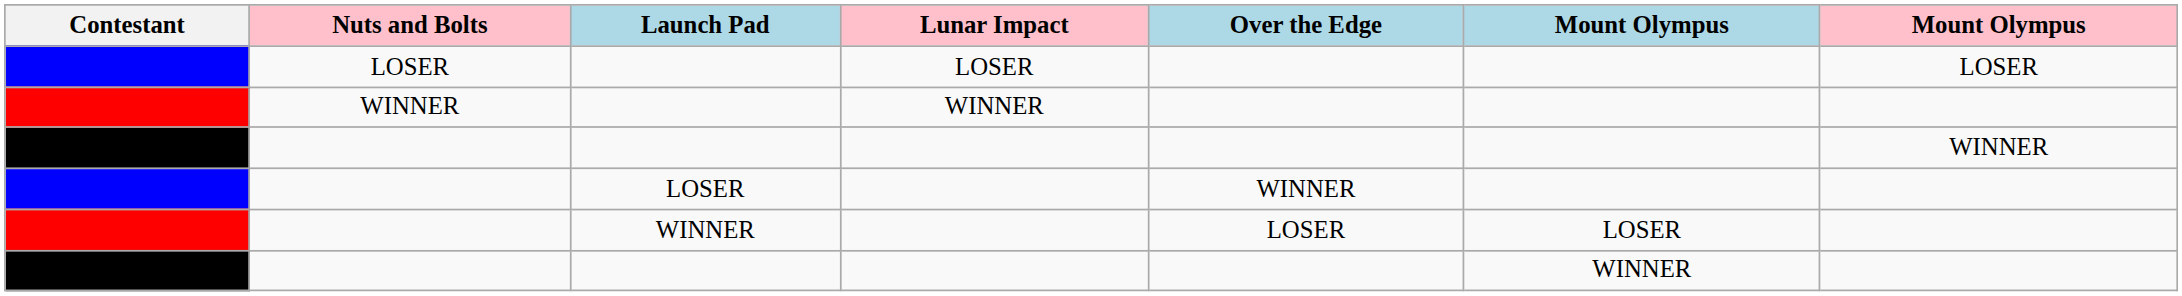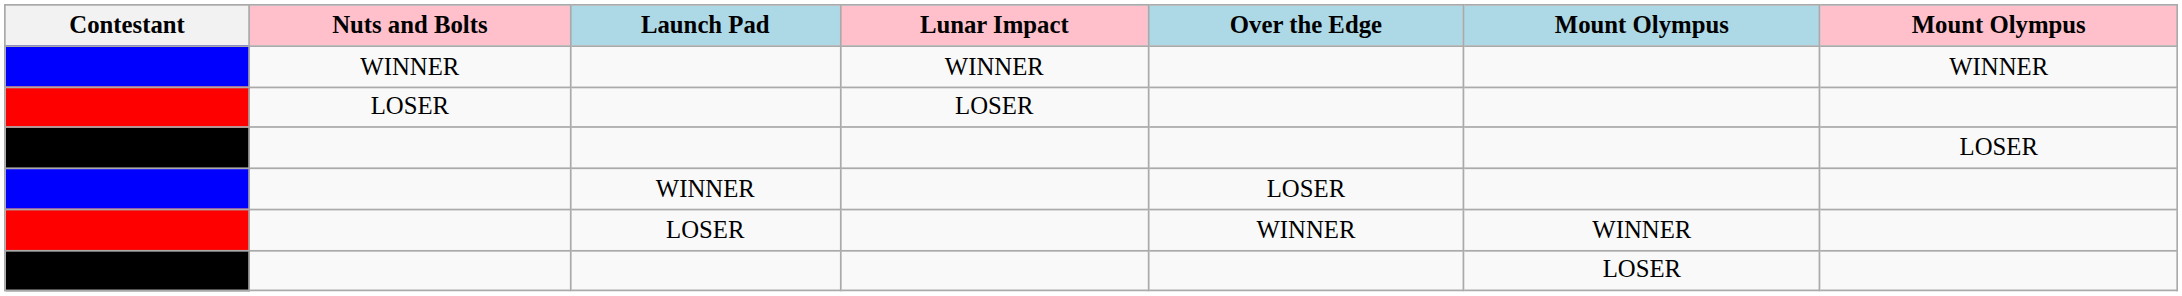(410, 66) LOSER -> (410, 66) WINNER
(994, 66) LOSER -> (994, 66) WINNER
(1999, 66) LOSER -> (1999, 66) WINNER
(410, 107) WINNER -> (410, 107) LOSER
(994, 107) WINNER -> (994, 107) LOSER
(1999, 147) WINNER -> (1999, 147) LOSER
(705, 188) LOSER -> (705, 188) WINNER
(1306, 188) WINNER -> (1306, 188) LOSER
(705, 229) WINNER -> (705, 229) LOSER
(1306, 229) LOSER -> (1306, 229) WINNER
(1642, 229) LOSER -> (1642, 229) WINNER
(1642, 270) WINNER -> (1642, 270) LOSER
